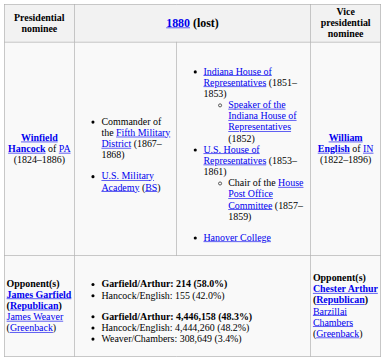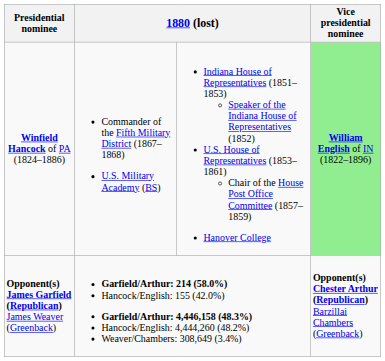(346, 148) no background -> (346, 148) lightgreen background
